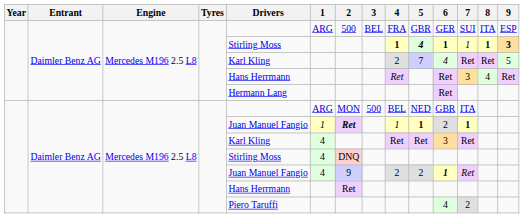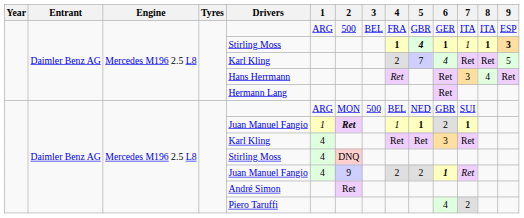(468, 28) SUI -> (468, 28) ITA
(468, 108) ITA -> (468, 108) SUI
(259, 189) Hans Herrmann -> (254, 189) André Simon
